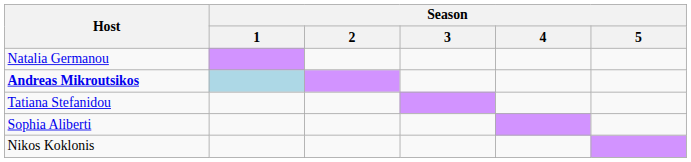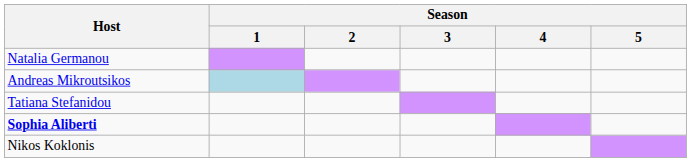(73, 80) bold -> (69, 80) normal
(49, 124) normal -> (52, 124) bold
